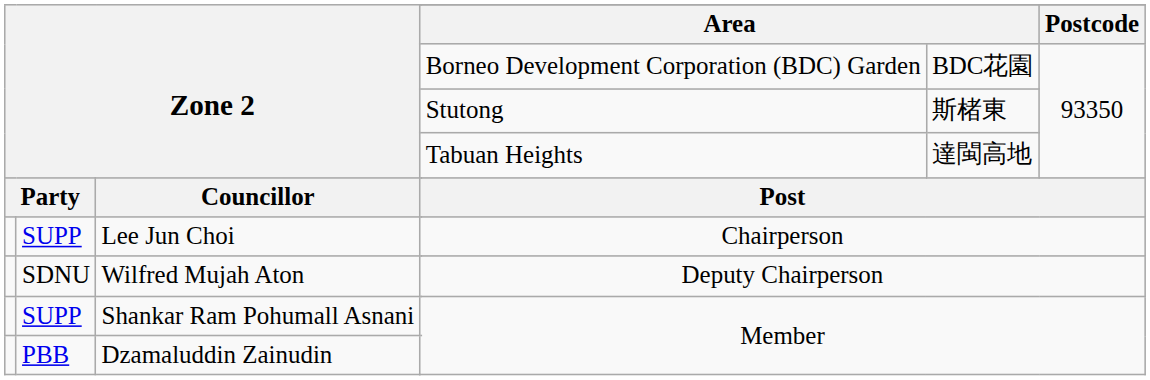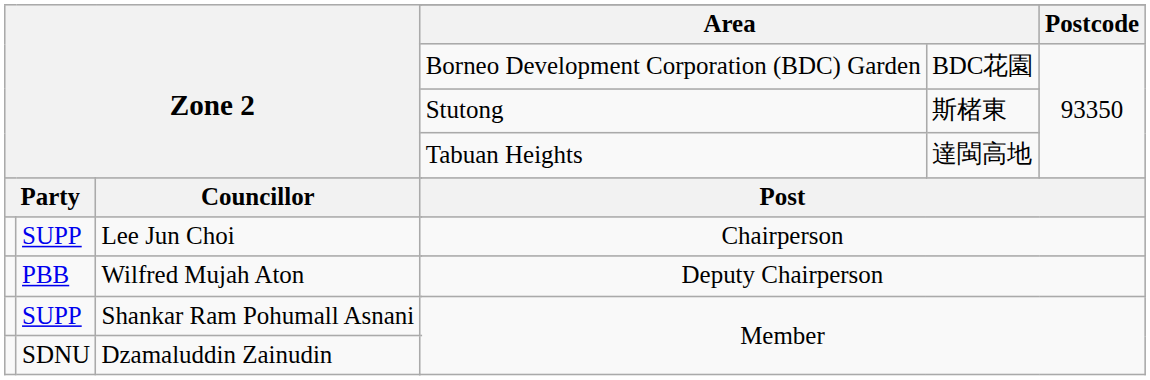(56, 275) SDNU -> (46, 275) PBB
(46, 355) PBB -> (56, 355) SDNU
